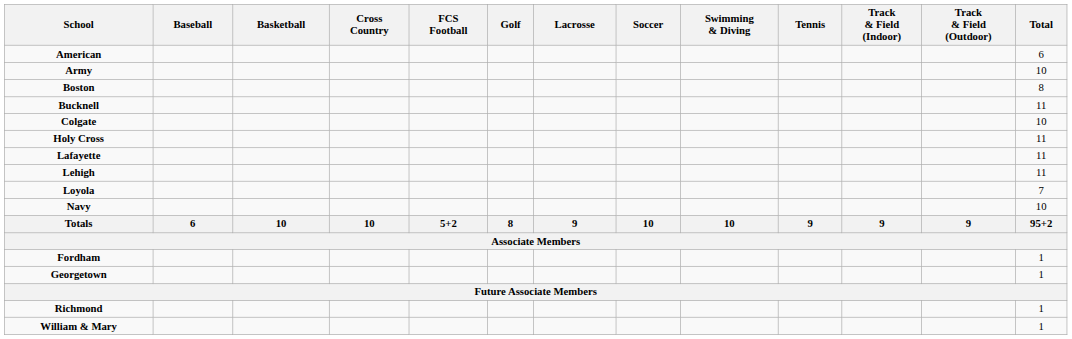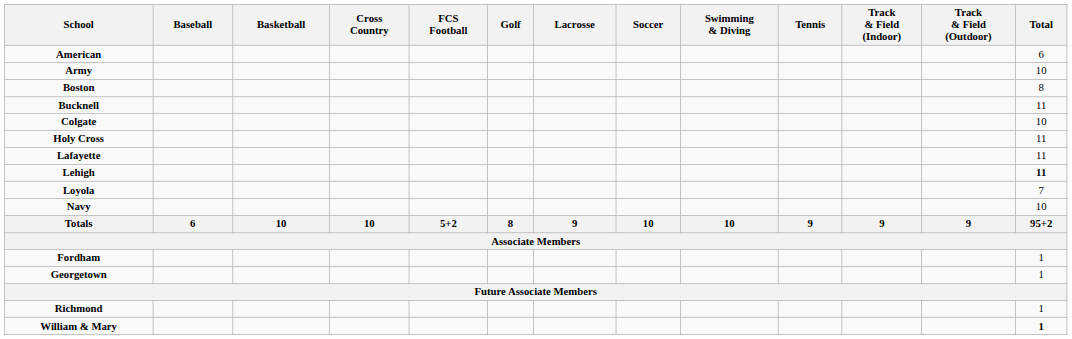(1041, 173) normal -> (1041, 173) bold
(1041, 326) normal -> (1041, 326) bold
